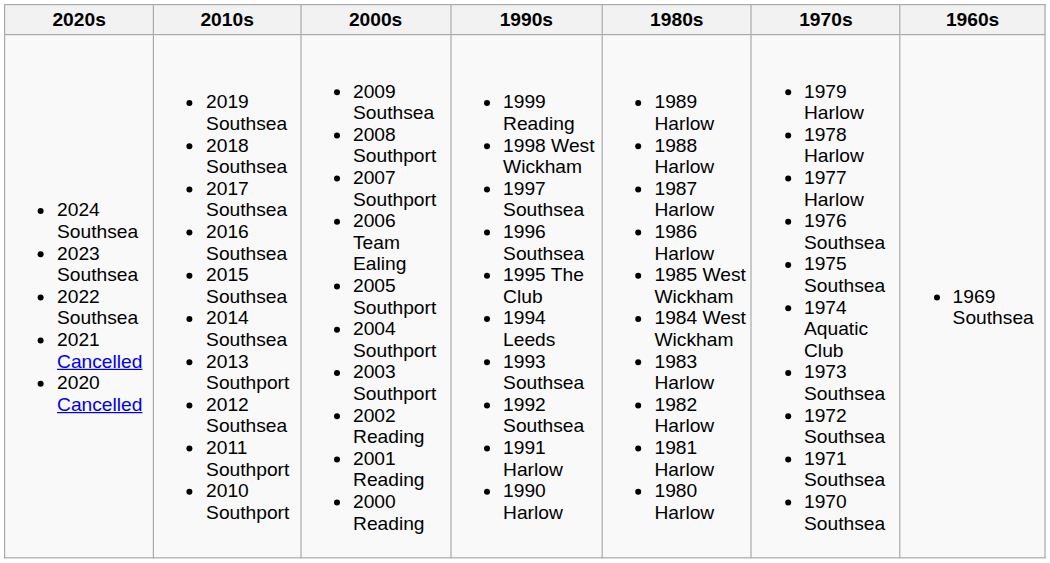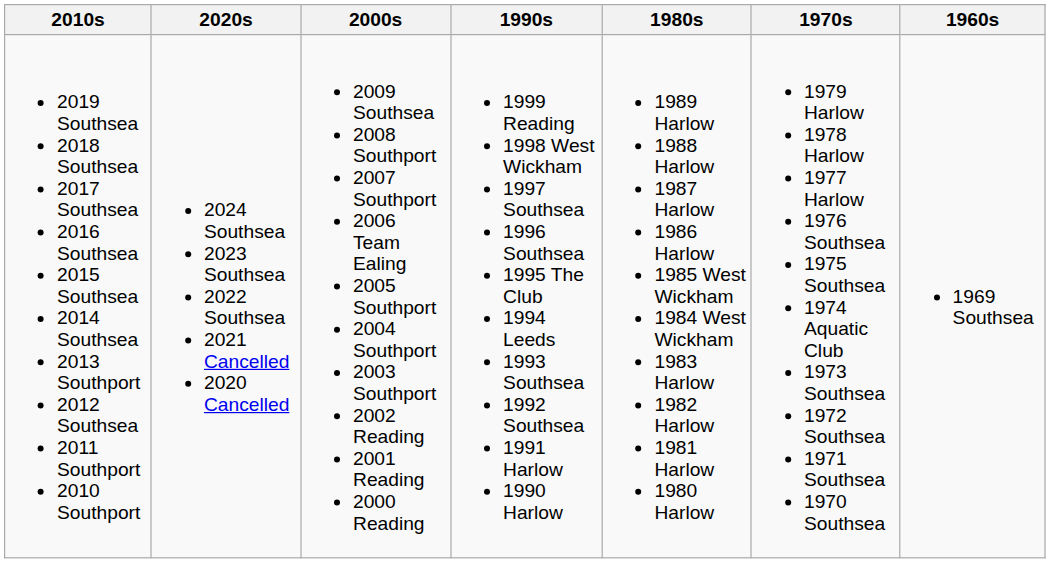columns swapped: (79, 19) <-> (227, 19)
